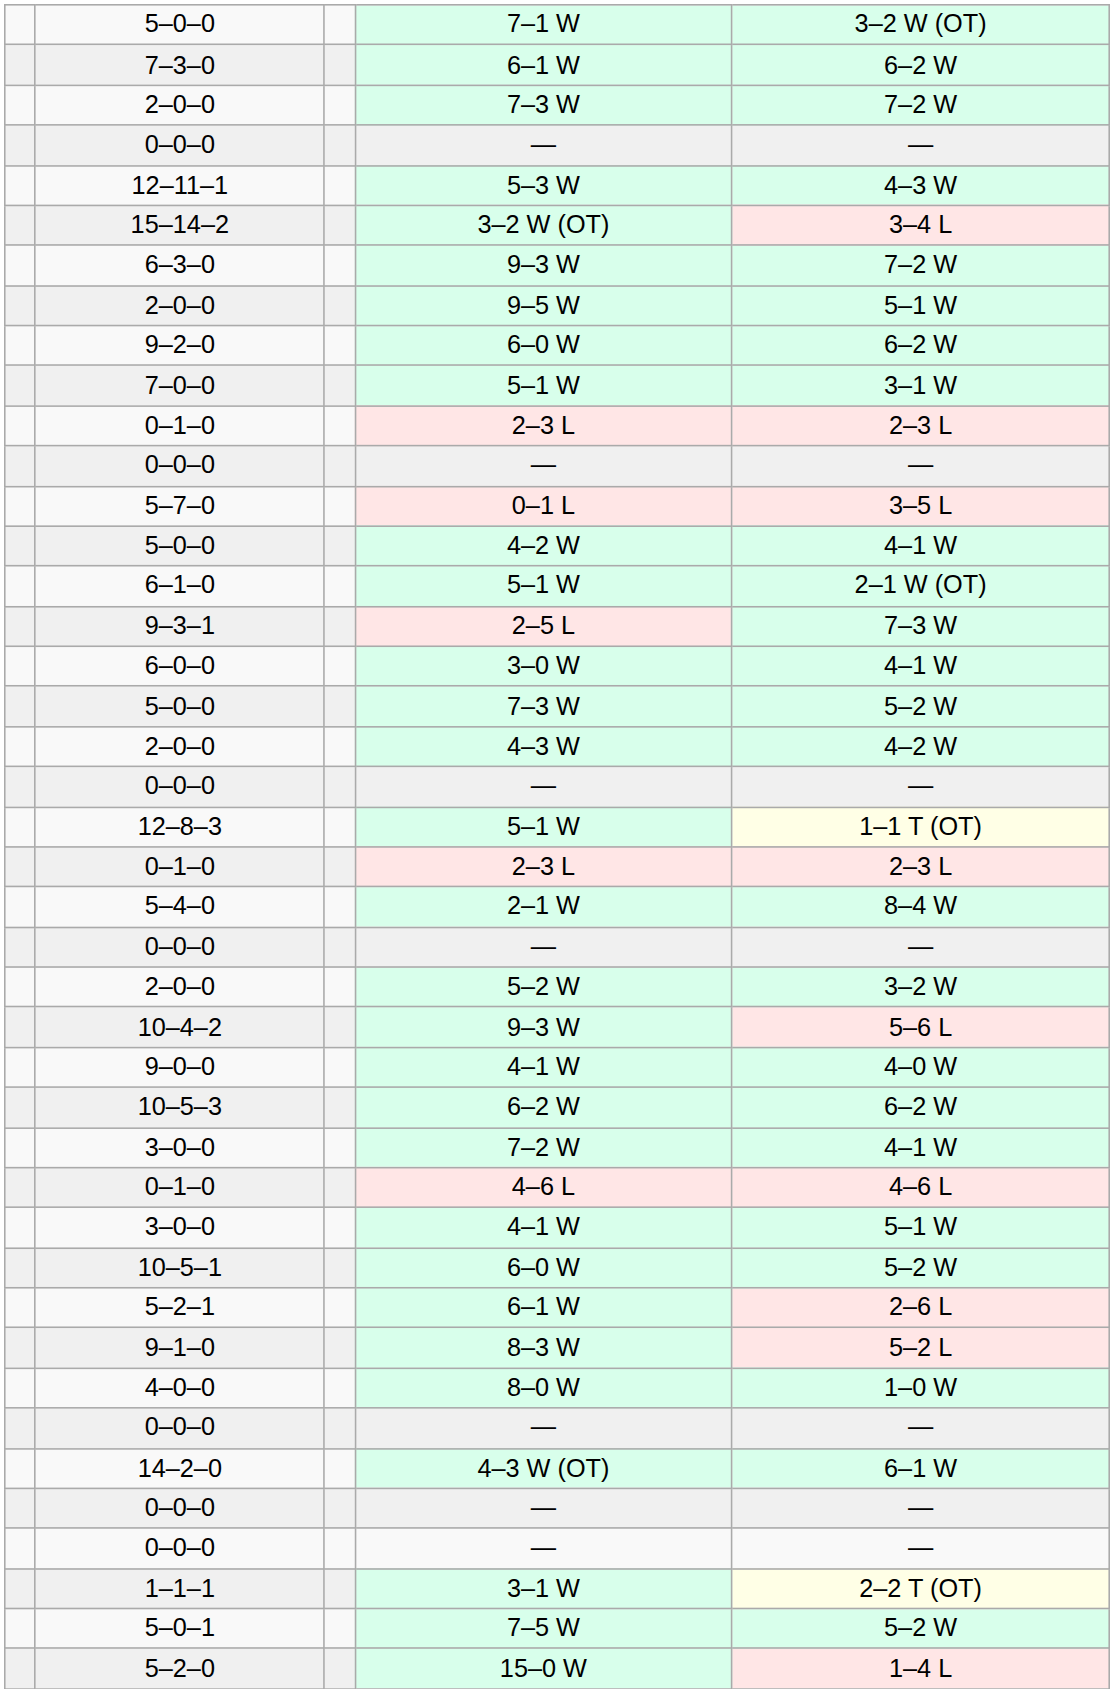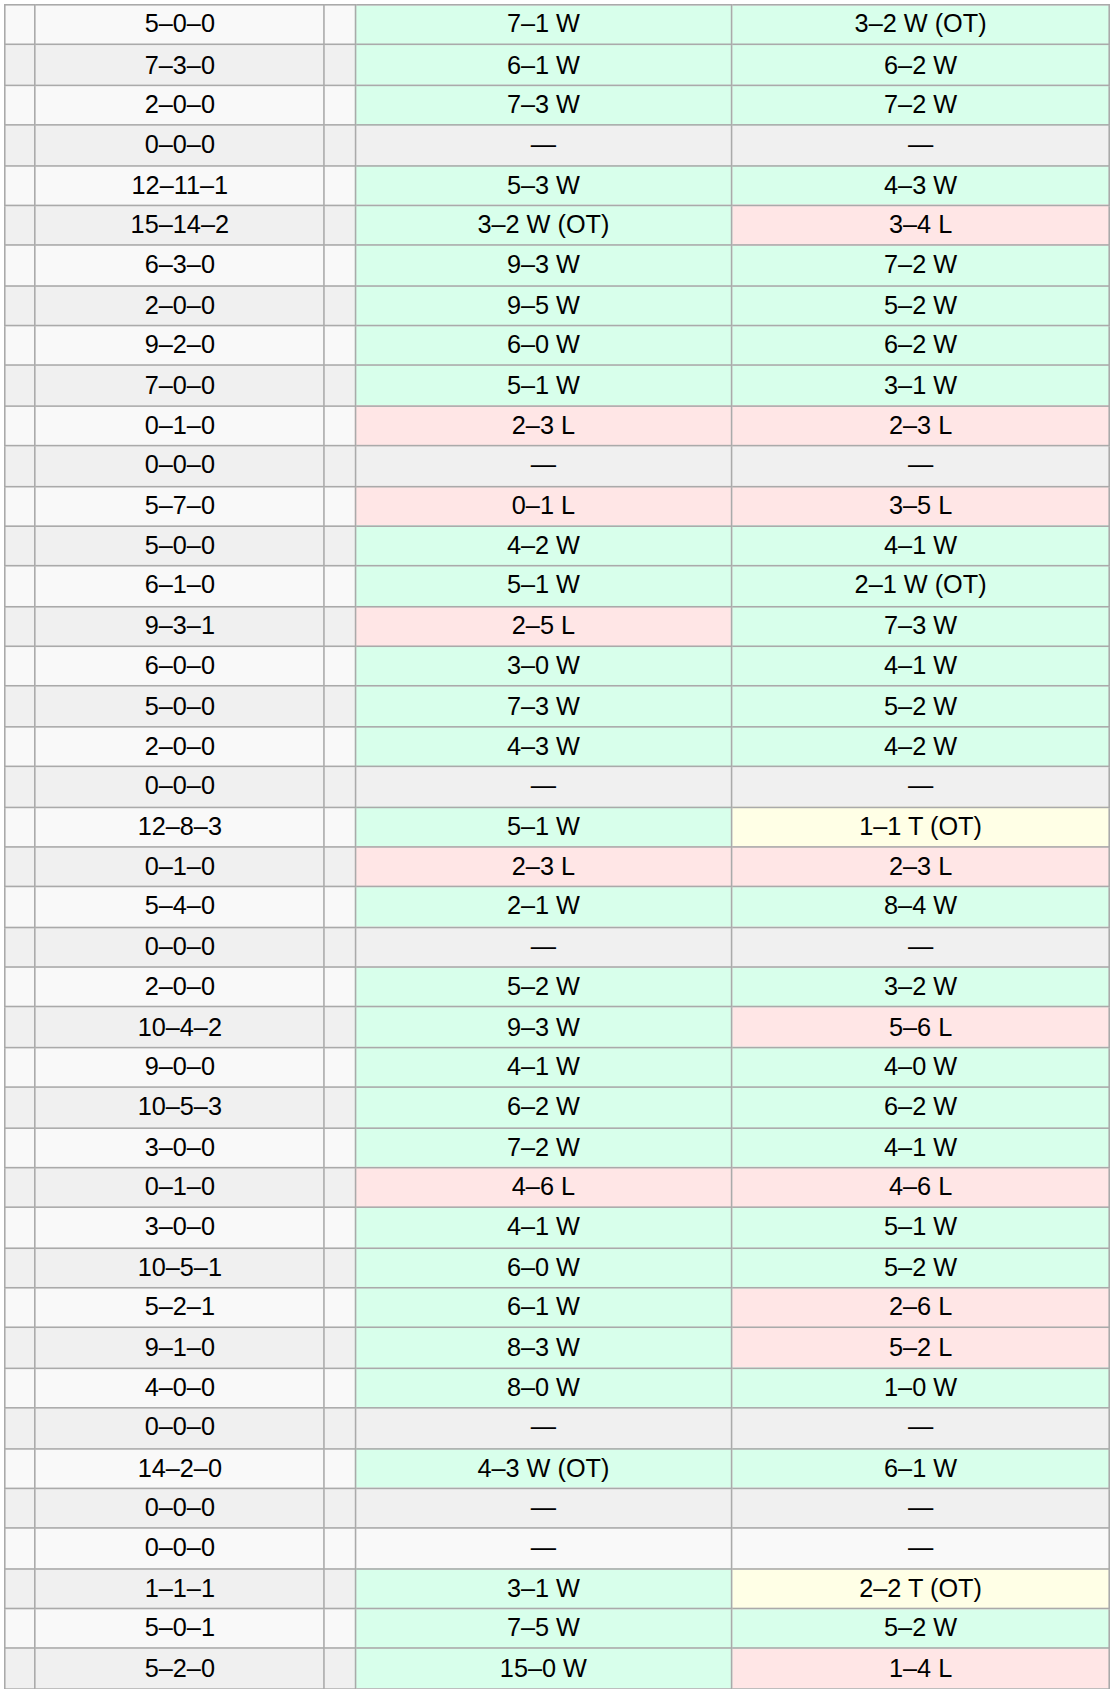(921, 305) 5–1 W -> (921, 305) 5–2 W
